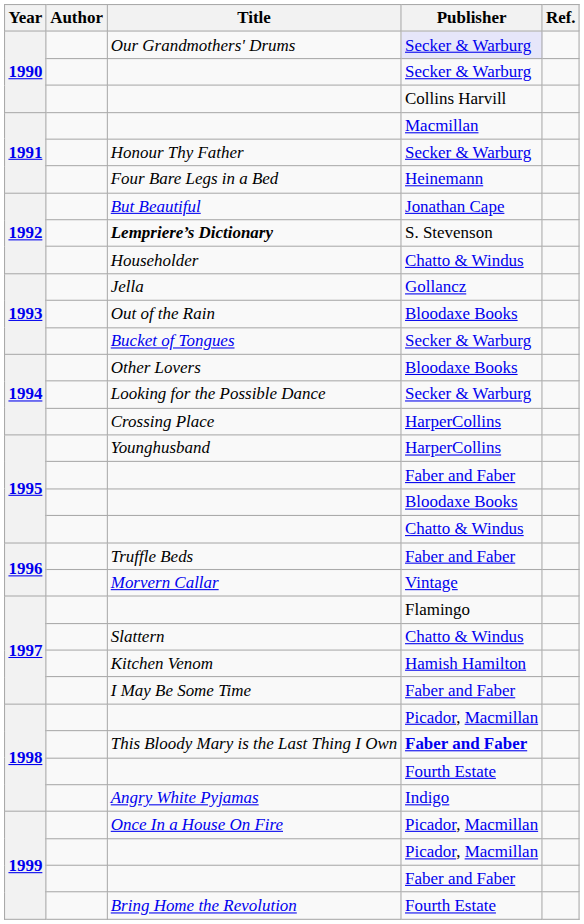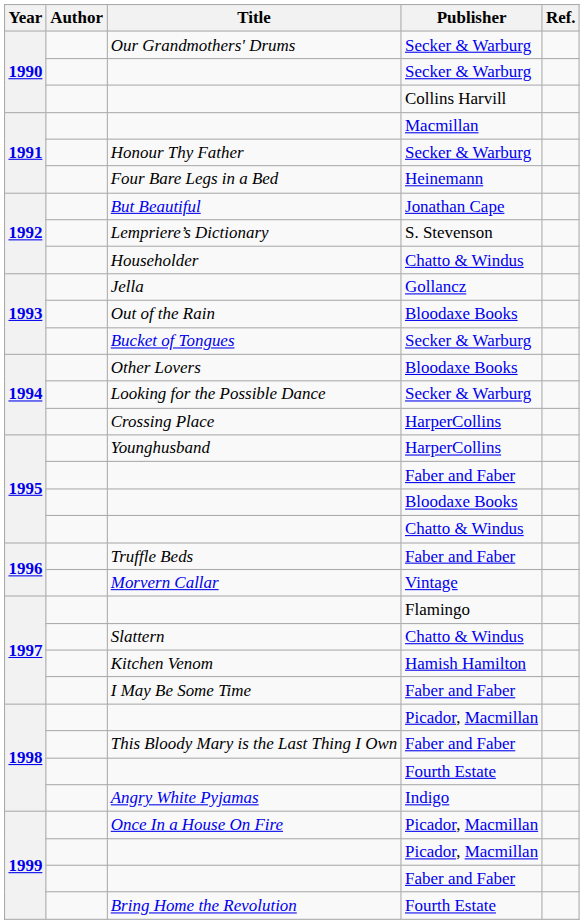(468, 44) lavender background -> (468, 44) no background
(192, 233) bold -> (190, 233) normal
(466, 744) bold -> (460, 744) normal
